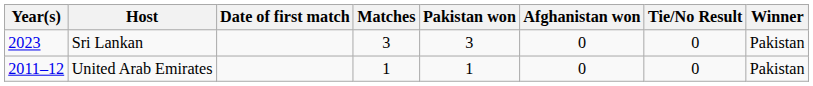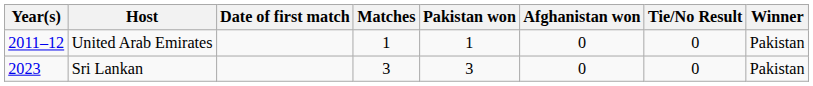rows swapped: (142, 68) <-> (107, 42)
